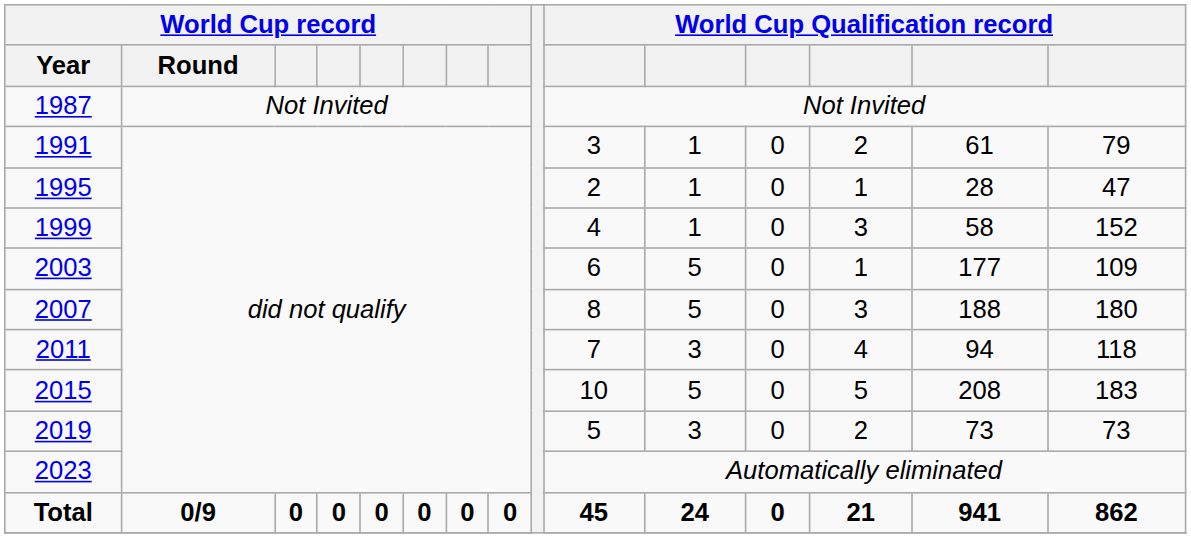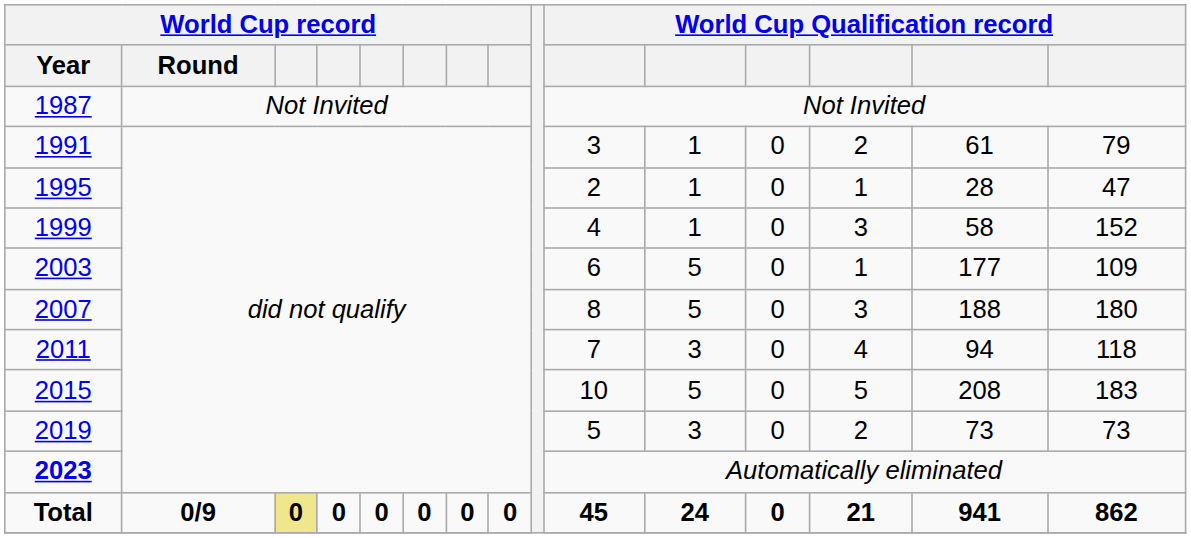(63, 471) normal -> (63, 471) bold
(296, 512) no background -> (296, 512) khaki background
